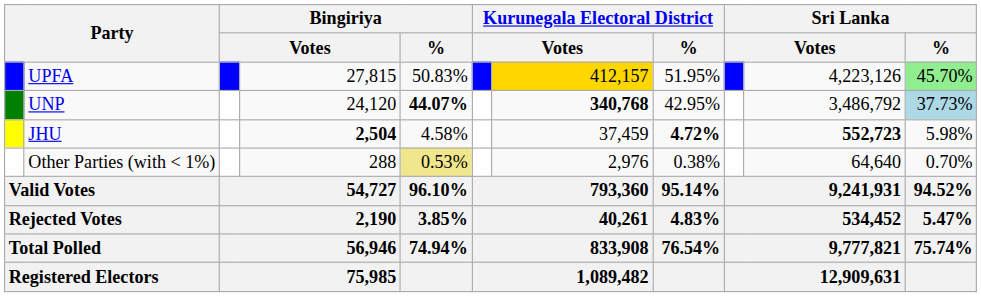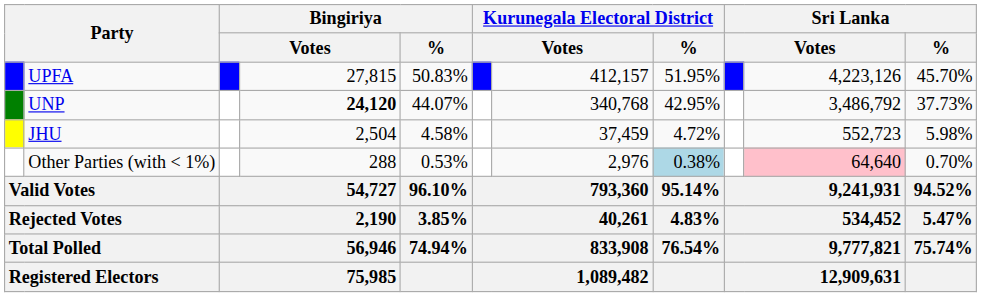(619, 76) gold background -> (619, 76) no background
(945, 76) lightgreen background -> (945, 76) no background
(371, 104) normal -> (371, 104) bold
(438, 104) bold -> (440, 104) normal
(619, 104) bold -> (619, 104) normal
(945, 104) lightblue background -> (945, 104) no background
(376, 133) bold -> (376, 133) normal
(695, 133) bold -> (697, 133) normal
(872, 133) bold -> (872, 133) normal
(444, 162) khaki background -> (444, 162) no background
(697, 162) no background -> (697, 162) lightblue background
(876, 162) no background -> (876, 162) pink background
